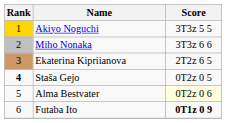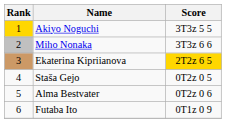(194, 61) no background -> (194, 61) gold background
(19, 77) bold -> (19, 77) normal
(194, 93) lightyellow background -> (194, 93) no background
(194, 110) bold -> (194, 110) normal
